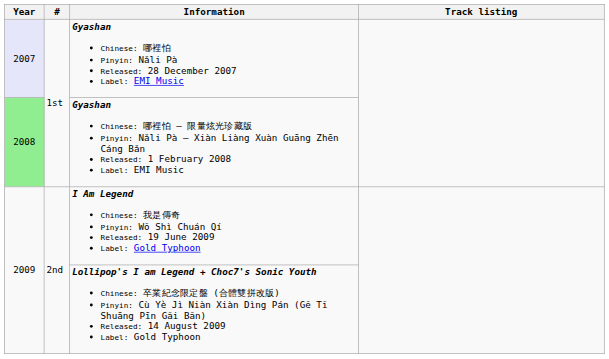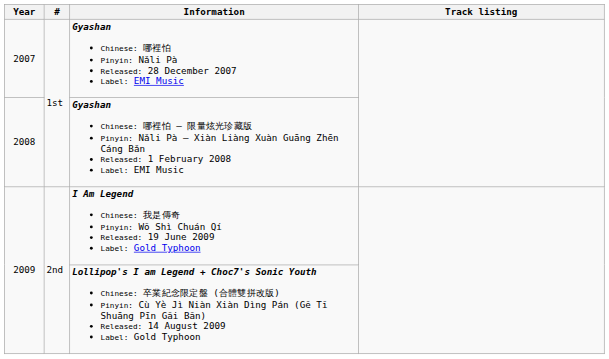(24, 59) lavender background -> (24, 59) no background
(24, 142) lightgreen background -> (24, 142) no background
